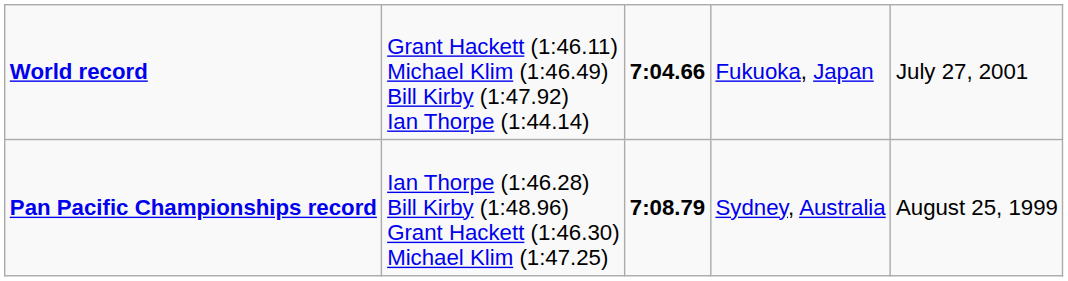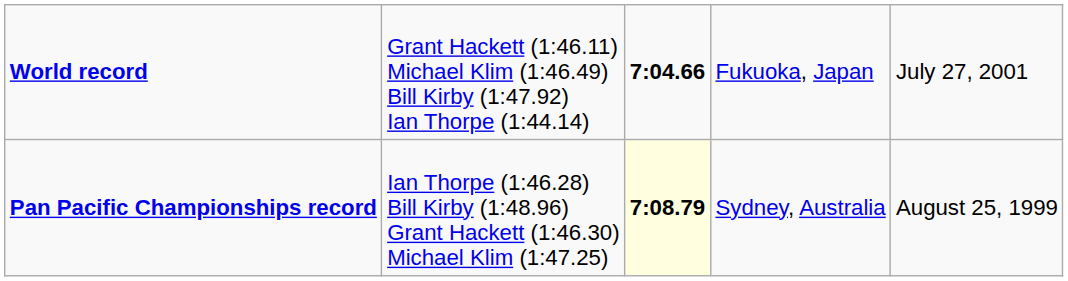(667, 207) no background -> (667, 207) lightyellow background
